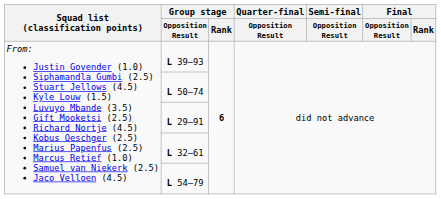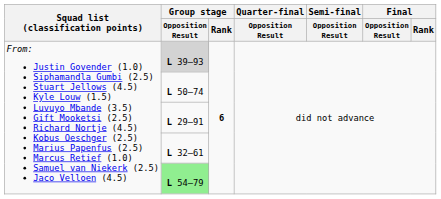(185, 62) no background -> (185, 62) lightgrey background
(185, 183) no background -> (185, 183) lightgreen background
